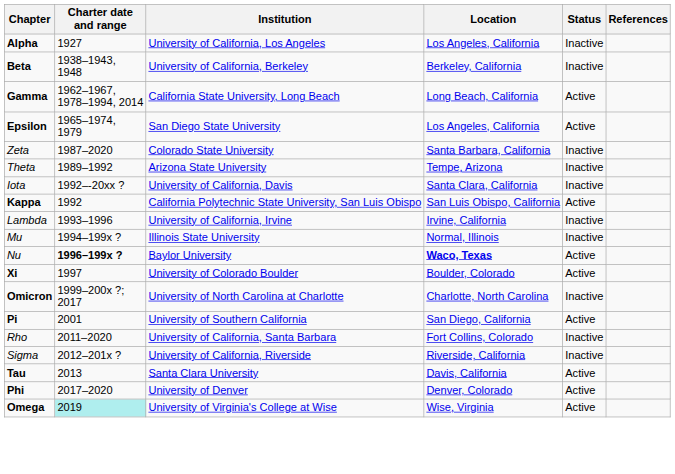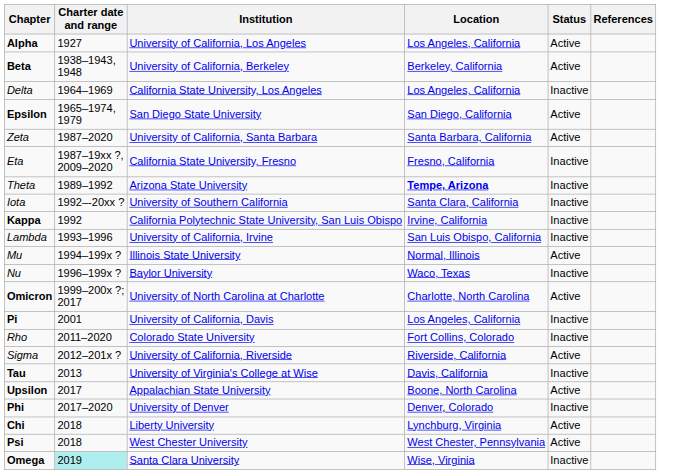(584, 43) Inactive -> (565, 43) Active
(584, 66) Inactive -> (565, 66) Active
- row: (27, 96)
+ row: (20, 90)
(483, 126) Los Angeles, California -> (460, 114) San Diego, California
(211, 150) Colorado State University -> (223, 138) University of California, Santa Barbara
(584, 150) Inactive -> (565, 138) Active
+ row: (15, 161)
(464, 167) normal -> (448, 185) bold
(221, 185) University of California, Davis -> (209, 203) University of Southern California
(493, 203) San Luis Obispo, California -> (447, 220) Irvine, California
(580, 203) Active -> (569, 220) Inactive
(466, 220) Irvine, California -> (474, 238) San Luis Obispo, California
(584, 238) Inactive -> (565, 255) Active
(90, 255) bold -> (89, 273) normal
(459, 255) bold -> (439, 273) normal
(580, 255) Active -> (569, 273) Inactive
- row: (12, 273)
(584, 296) Inactive -> (565, 296) Active
(228, 320) University of Southern California -> (201, 320) University of California, Davis
(479, 320) San Diego, California -> (464, 320) Los Angeles, California
(580, 320) Active -> (569, 320) Inactive
(242, 337) University of California, Santa Barbara -> (192, 337) Colorado State University
(584, 355) Inactive -> (565, 355) Active
(203, 373) Santa Clara University -> (224, 373) University of Virginia's College at Wise
(580, 373) Active -> (569, 373) Inactive
+ row: (27, 390)
(580, 390) Active -> (569, 408) Inactive
+ row: (16, 425)
+ row: (15, 443)
(243, 408) University of Virginia's College at Wise -> (184, 460) Santa Clara University
(580, 408) Active -> (569, 460) Inactive
